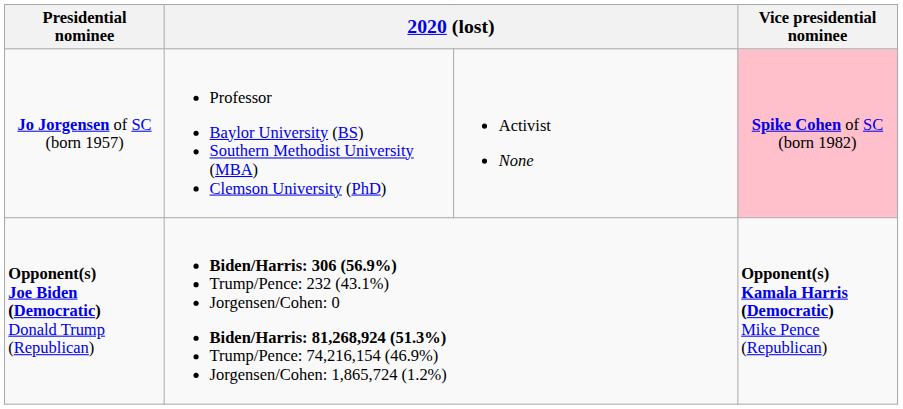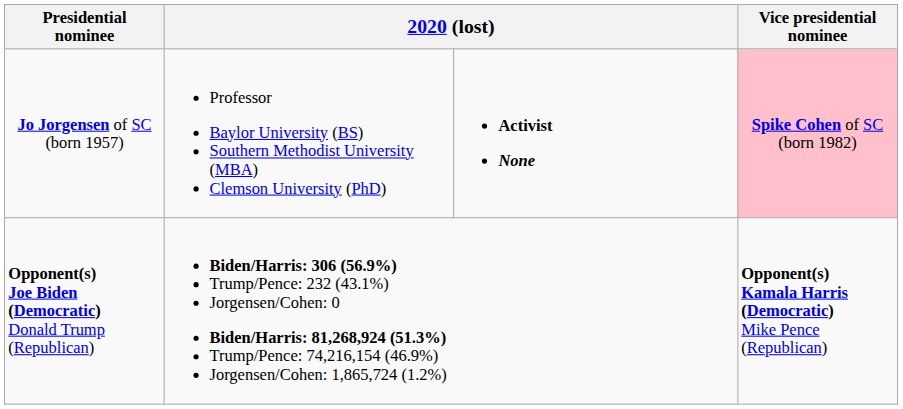(596, 143) normal -> (595, 143) bold
